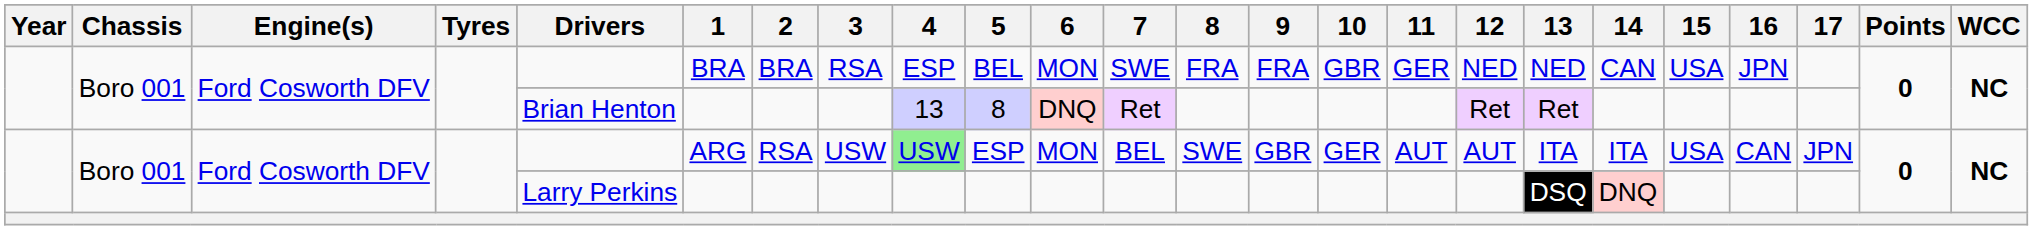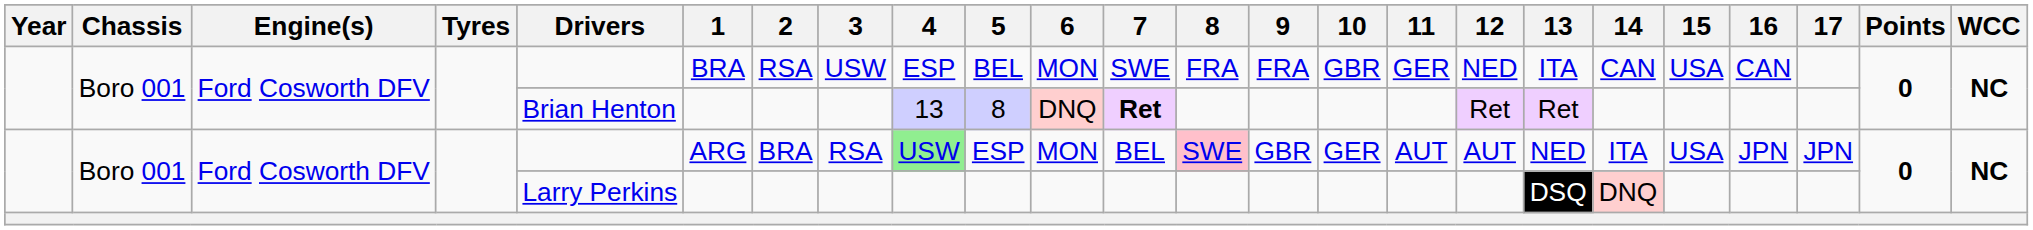(786, 67) BRA -> (786, 67) RSA
(855, 67) RSA -> (856, 67) USW
(1558, 67) NED -> (1558, 67) ITA
(1763, 67) JPN -> (1763, 67) CAN
(1140, 109) normal -> (1140, 109) bold
(786, 151) RSA -> (786, 151) BRA
(856, 151) USW -> (855, 151) RSA
(1212, 151) no background -> (1212, 151) pink background
(1558, 151) ITA -> (1558, 151) NED
(1763, 151) CAN -> (1763, 151) JPN
